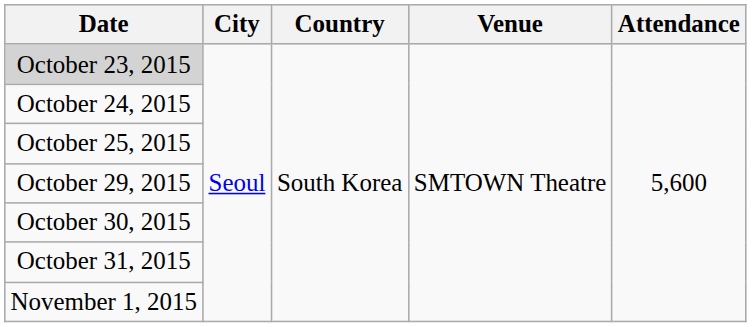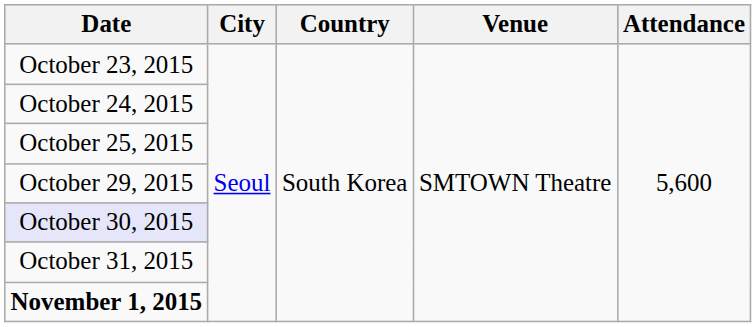(104, 63) lightgrey background -> (106, 63) no background
(104, 222) no background -> (106, 222) lavender background
(104, 301) normal -> (106, 301) bold
